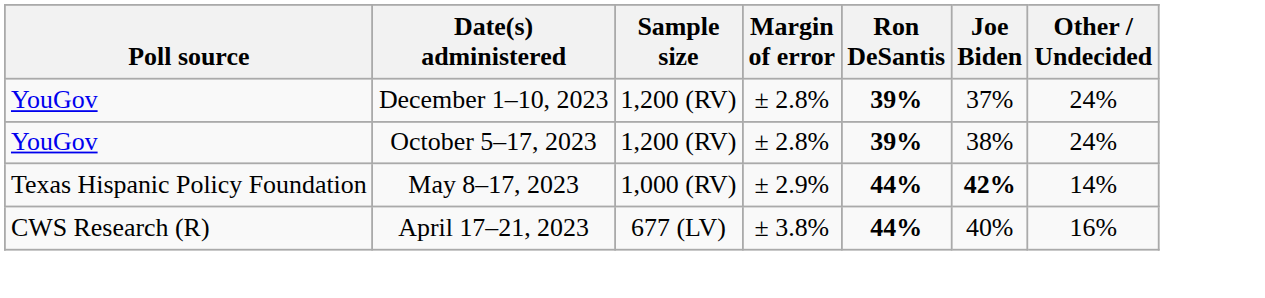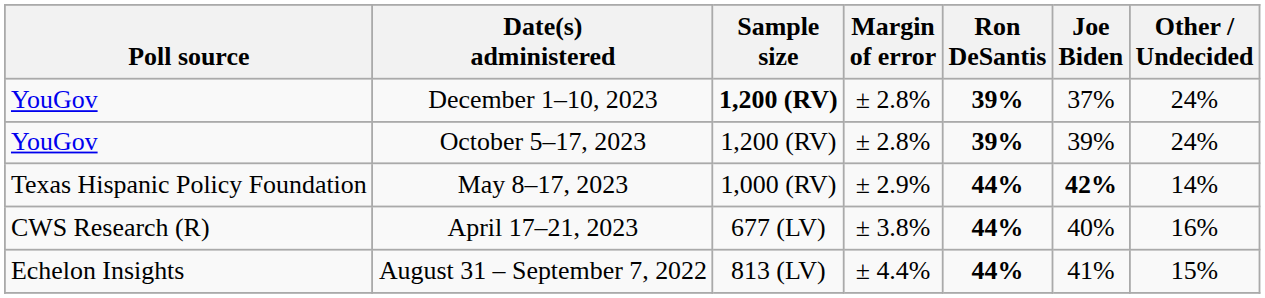(678, 99) normal -> (778, 99) bold
(990, 142) 38% -> (1091, 142) 39%
+ row: (543, 270)
